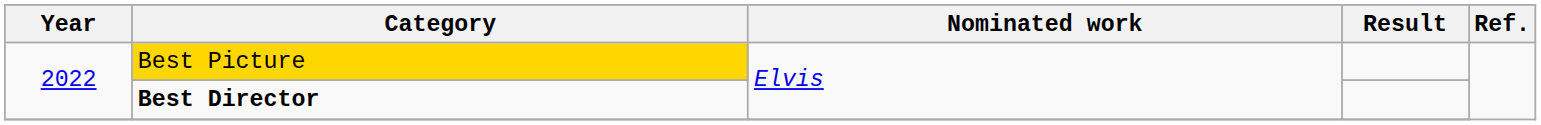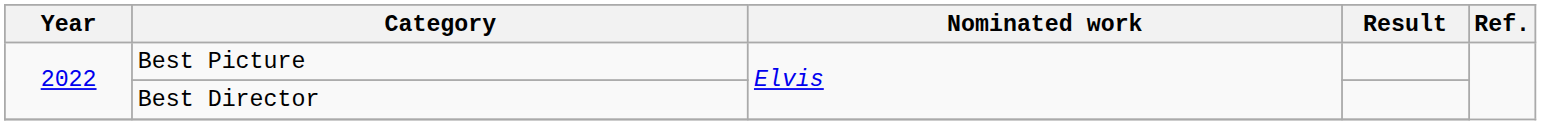(222, 62) gold background -> (222, 62) no background
(229, 100) bold -> (229, 100) normal
